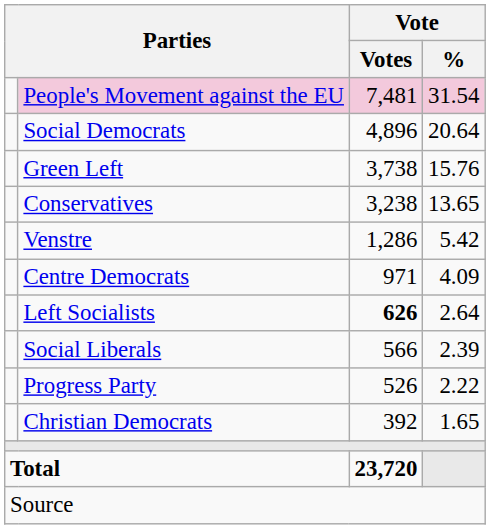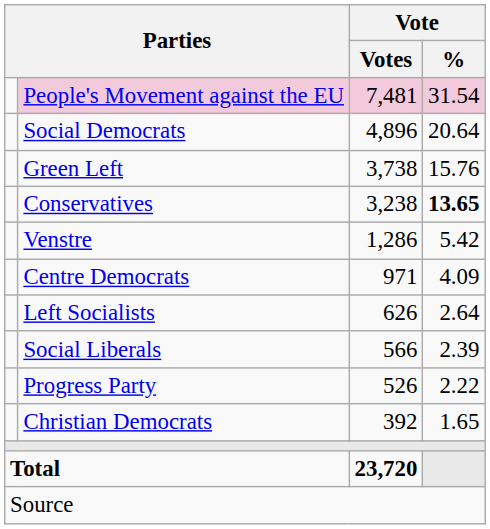(454, 204) normal -> (454, 204) bold
(400, 312) bold -> (400, 312) normal
